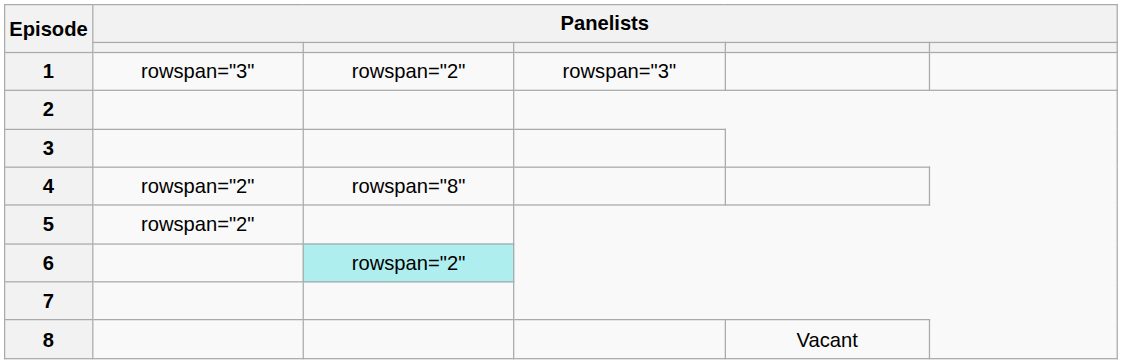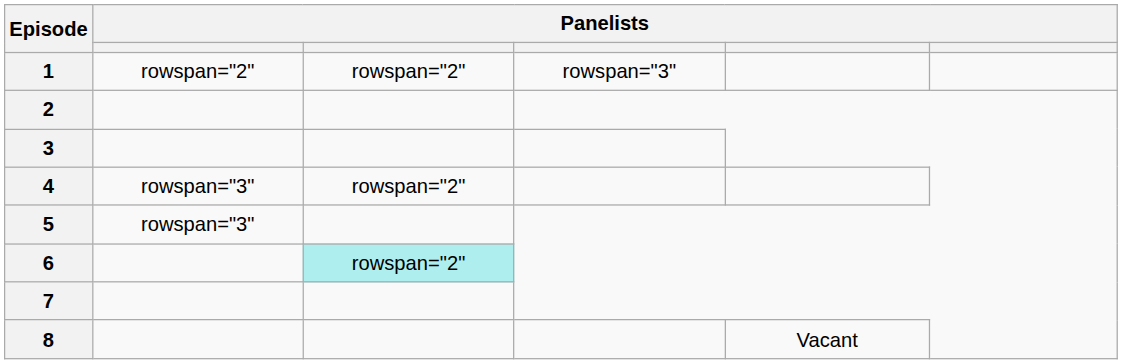(198, 71) rowspan="3" -> (198, 71) rowspan="2"
(198, 186) rowspan="2" -> (198, 186) rowspan="3"
(409, 186) rowspan="8" -> (409, 186) rowspan="2"
(198, 224) rowspan="2" -> (198, 224) rowspan="3"
